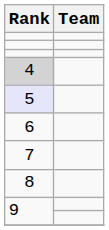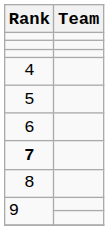(29, 71) lightgrey background -> (29, 71) no background
(29, 99) lavender background -> (29, 99) no background
(29, 155) normal -> (29, 155) bold
